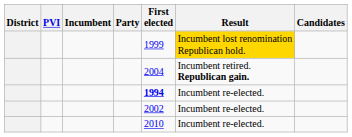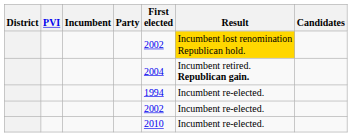(154, 44) 1999 -> (154, 44) 2002
(154, 93) bold -> (154, 93) normal
